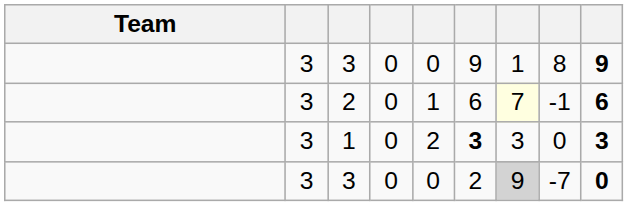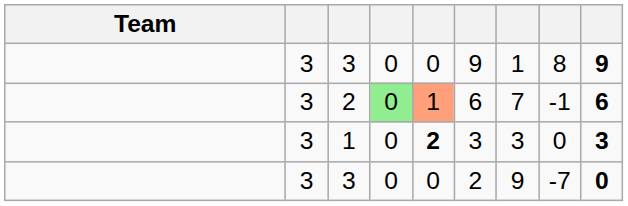(391, 102) no background -> (391, 102) lightgreen background
(433, 102) no background -> (433, 102) lightsalmon background
(517, 102) lightyellow background -> (517, 102) no background
(433, 141) normal -> (433, 141) bold
(475, 141) bold -> (475, 141) normal
(517, 180) lightgrey background -> (517, 180) no background
